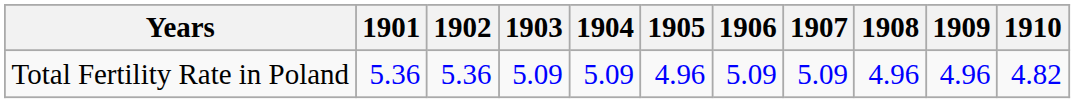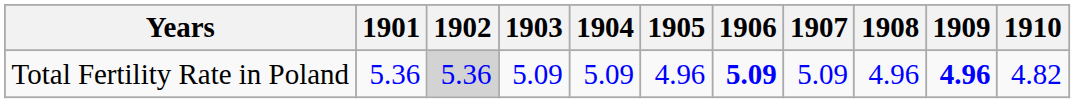(466, 73) no background -> (466, 73) lightgrey background
(751, 73) normal -> (751, 73) bold
(965, 73) normal -> (965, 73) bold
